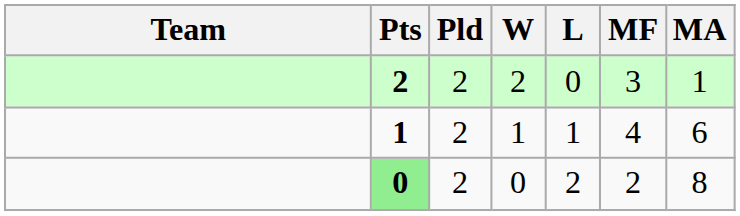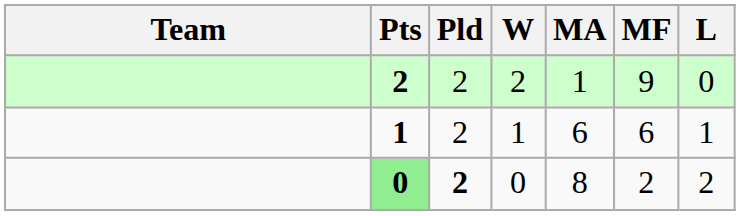columns swapped: (573, 30) <-> (700, 30)
(633, 81) 3 -> (646, 81) 9
(633, 132) 4 -> (646, 132) 6
(460, 183) normal -> (460, 183) bold
